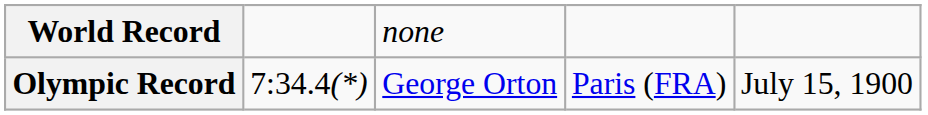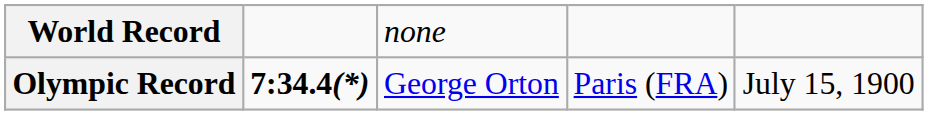(309, 83) normal -> (310, 83) bold
